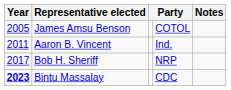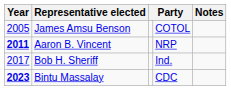(18, 45) normal -> (18, 45) bold
(164, 45) Ind. -> (166, 45) NRP
(166, 61) NRP -> (164, 61) Ind.
